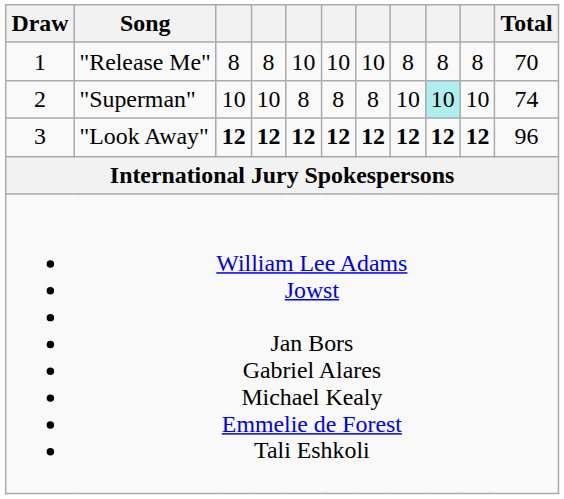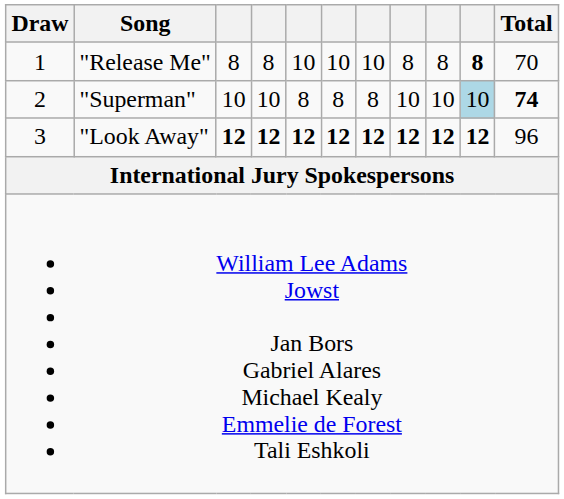(478, 61) normal -> (478, 61) bold
(443, 99) paleturquoise background -> (443, 99) no background
(478, 99) no background -> (478, 99) lightblue background
(527, 99) normal -> (527, 99) bold
